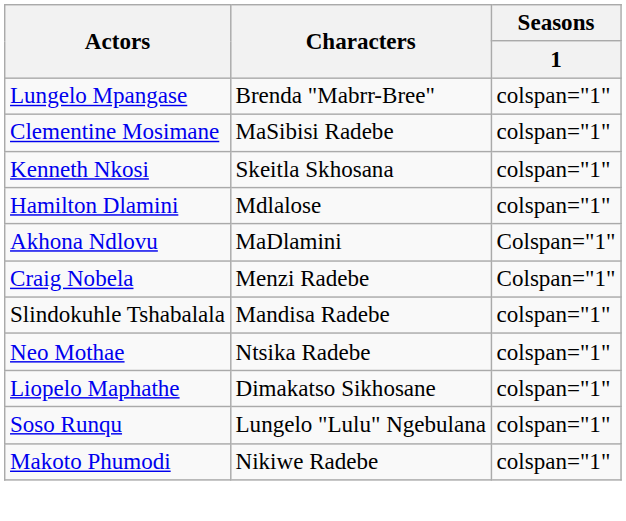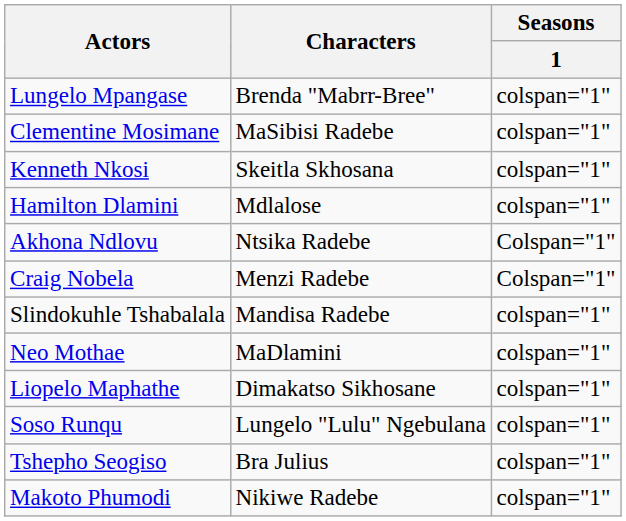(289, 242) MaDlamini -> (303, 242) Ntsika Radebe
(303, 351) Ntsika Radebe -> (289, 351) MaDlamini
+ row: (88, 461)
